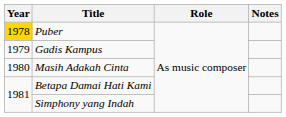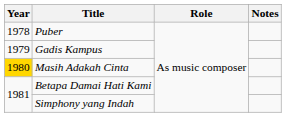(18, 31) gold background -> (18, 31) no background
(18, 67) no background -> (18, 67) gold background
